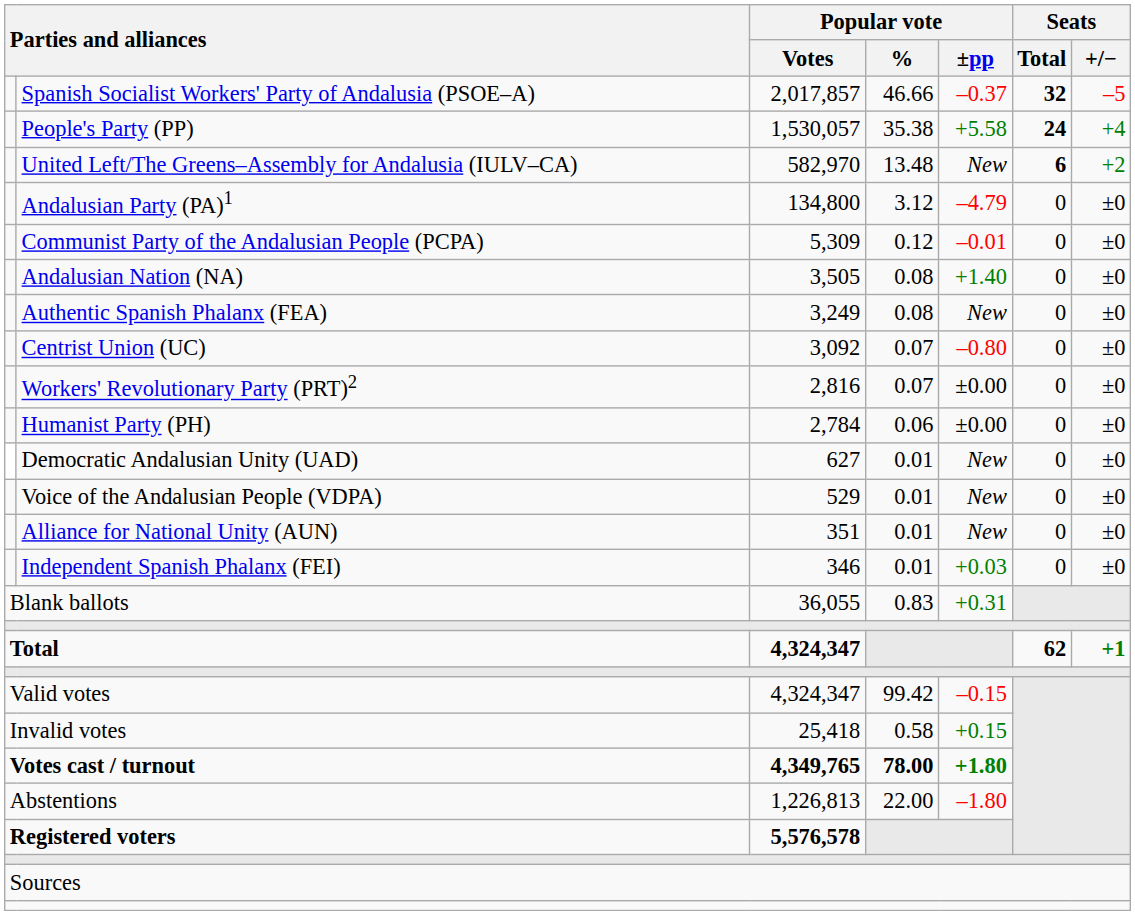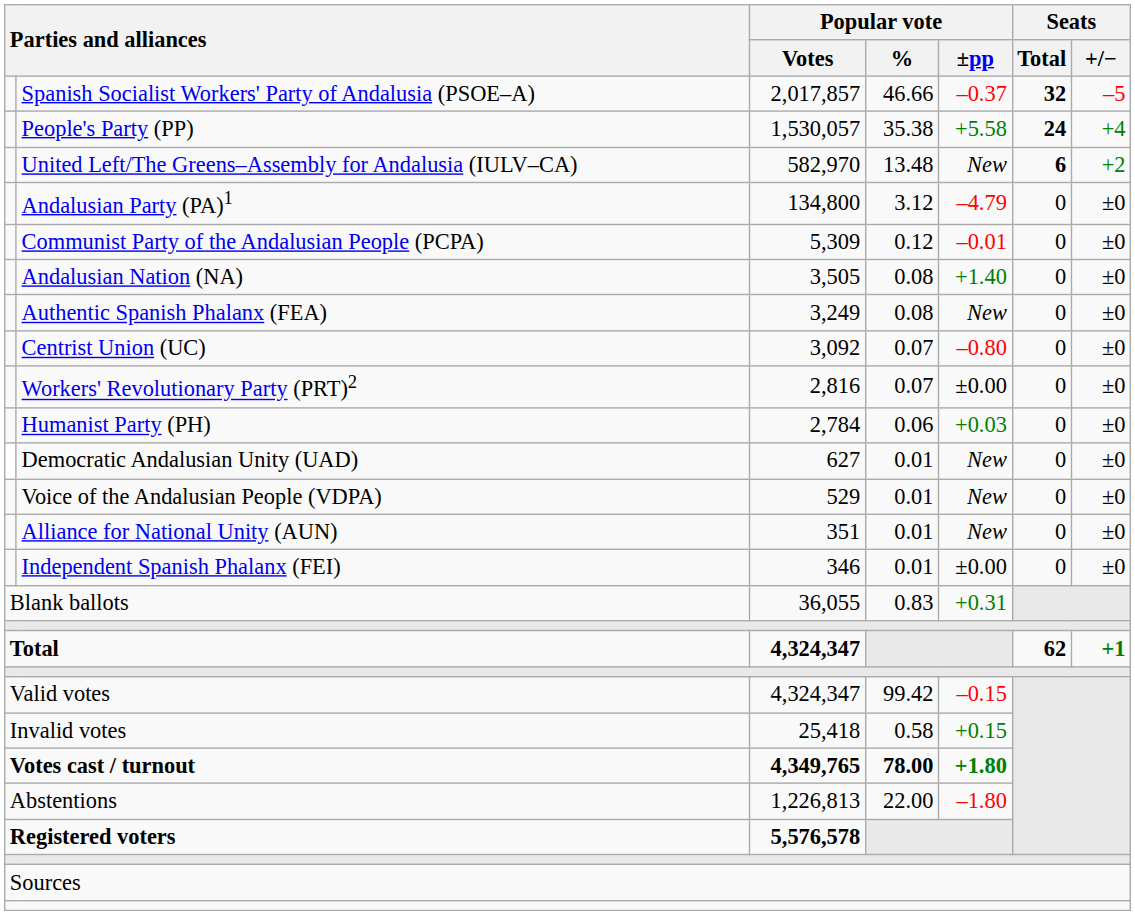(981, 425) ±0.00 -> (981, 425) +0.03
(981, 567) +0.03 -> (981, 567) ±0.00
